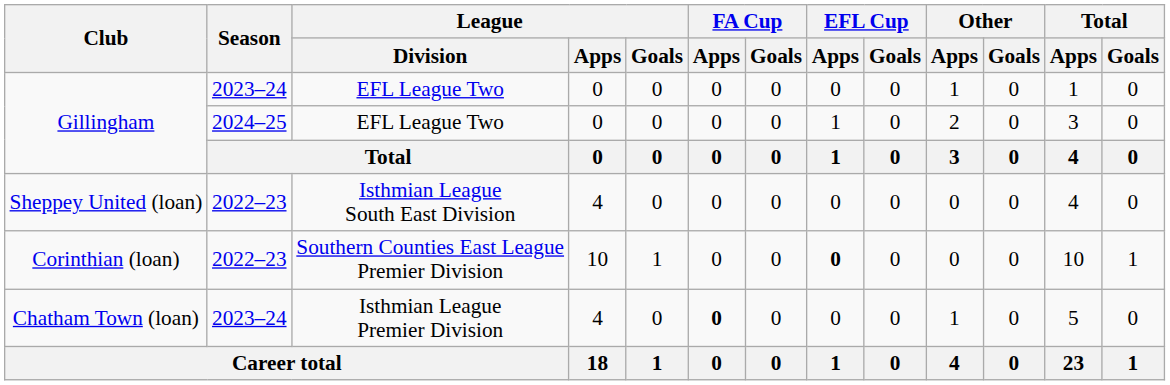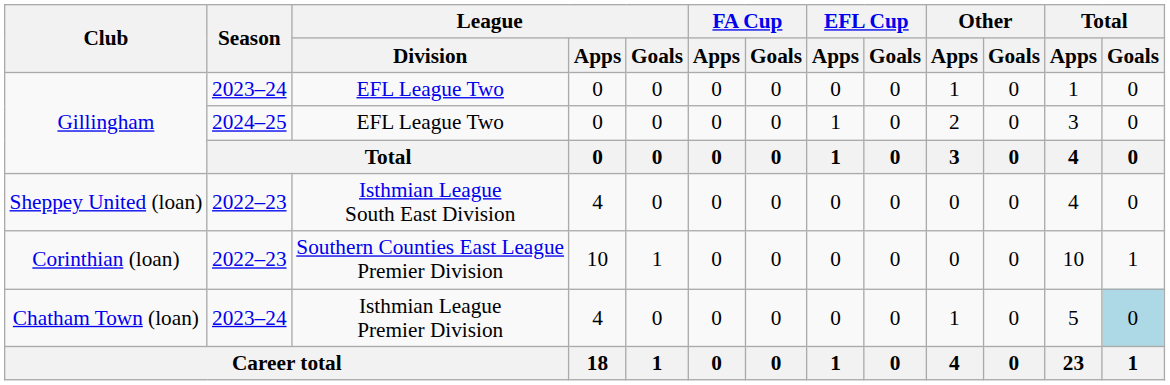(835, 259) bold -> (835, 259) normal
(716, 317) bold -> (716, 317) normal
(1133, 317) no background -> (1133, 317) lightblue background
